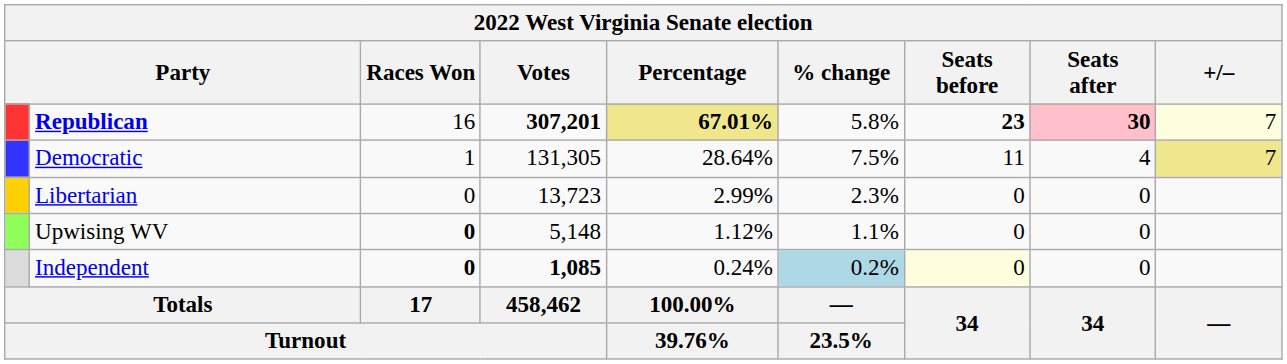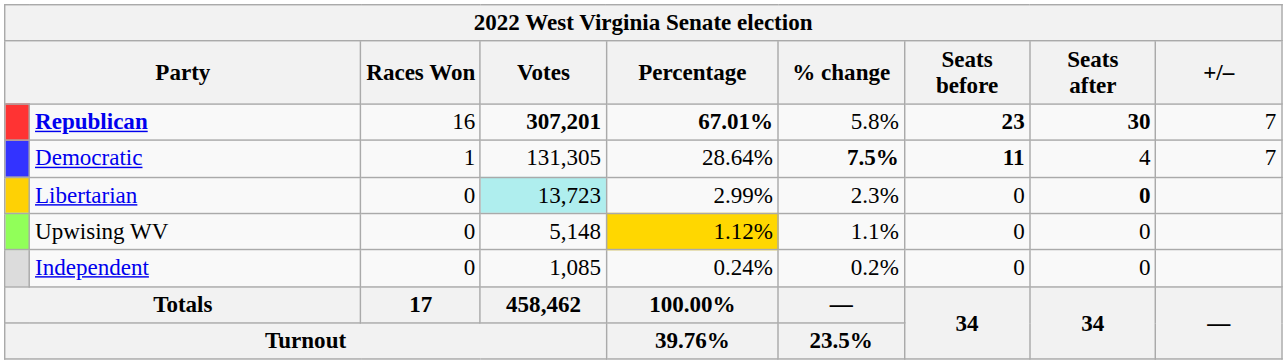(736, 121) khaki background -> (736, 121) no background
(1139, 121) pink background -> (1139, 121) no background
(1271, 121) lightyellow background -> (1271, 121) no background
(875, 158) normal -> (873, 158) bold
(1014, 158) normal -> (1014, 158) bold
(1271, 158) khaki background -> (1271, 158) no background
(569, 194) no background -> (569, 194) paleturquoise background
(1145, 194) normal -> (1145, 194) bold
(470, 231) bold -> (470, 231) normal
(743, 231) no background -> (743, 231) gold background
(470, 267) bold -> (470, 267) normal
(575, 267) bold -> (575, 267) normal
(875, 267) lightblue background -> (875, 267) no background
(1019, 267) lightyellow background -> (1019, 267) no background
